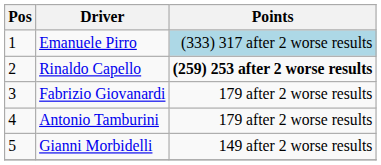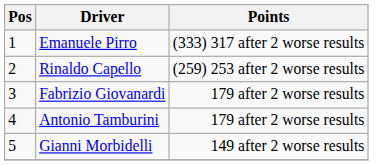(277, 42) lightblue background -> (269, 42) no background
(273, 68) bold -> (269, 68) normal
